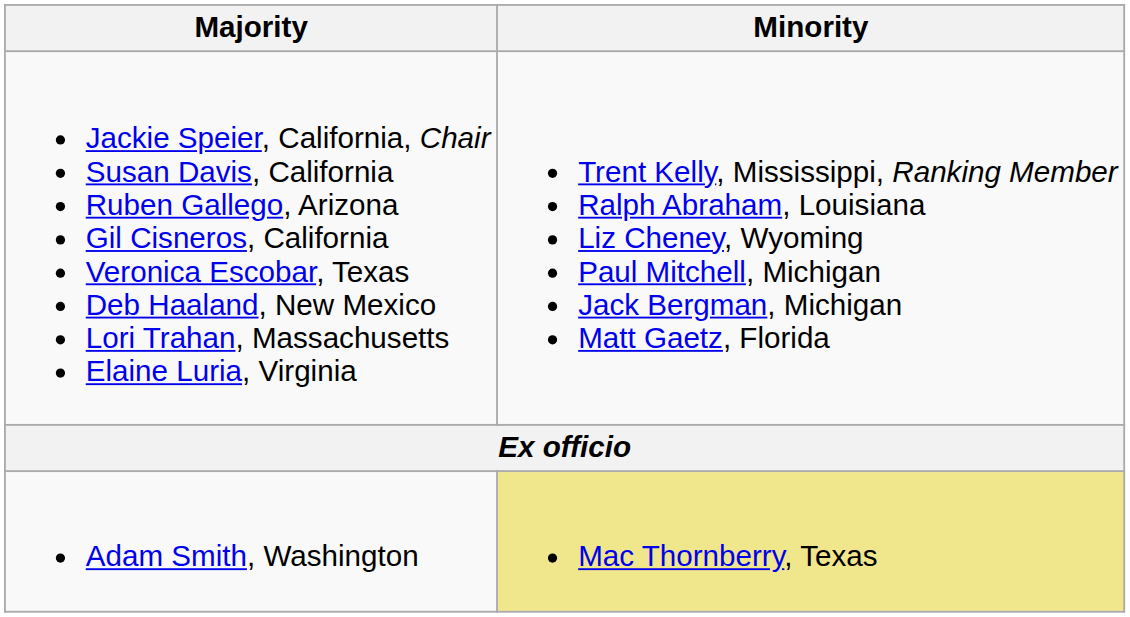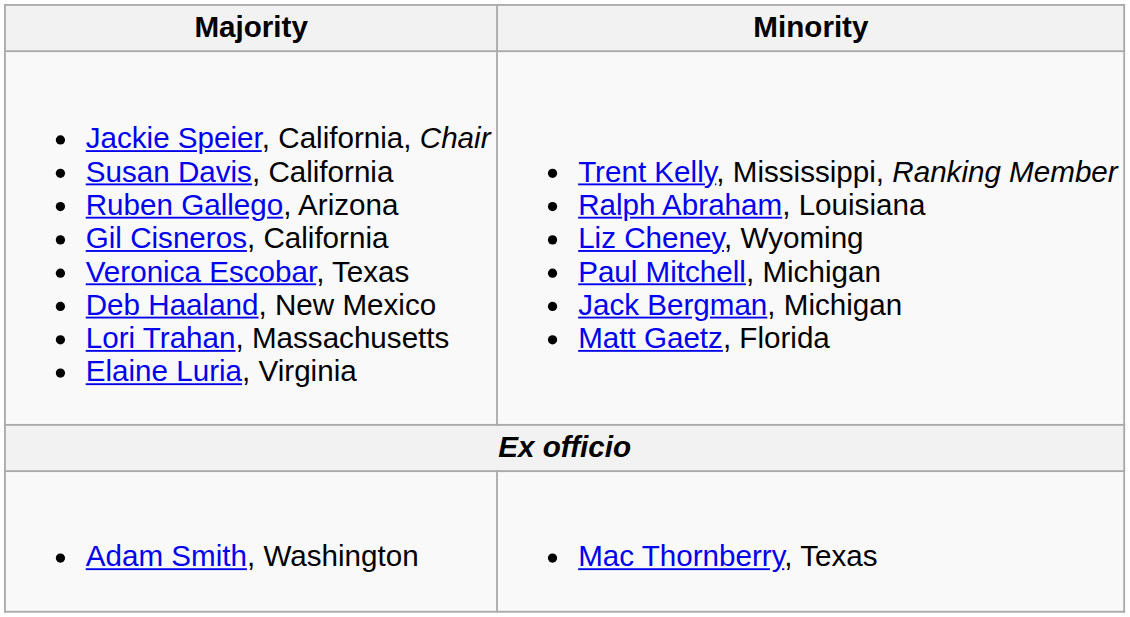(811, 558) khaki background -> (811, 558) no background
